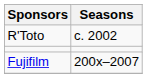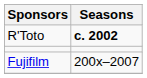(96, 35) normal -> (96, 35) bold
